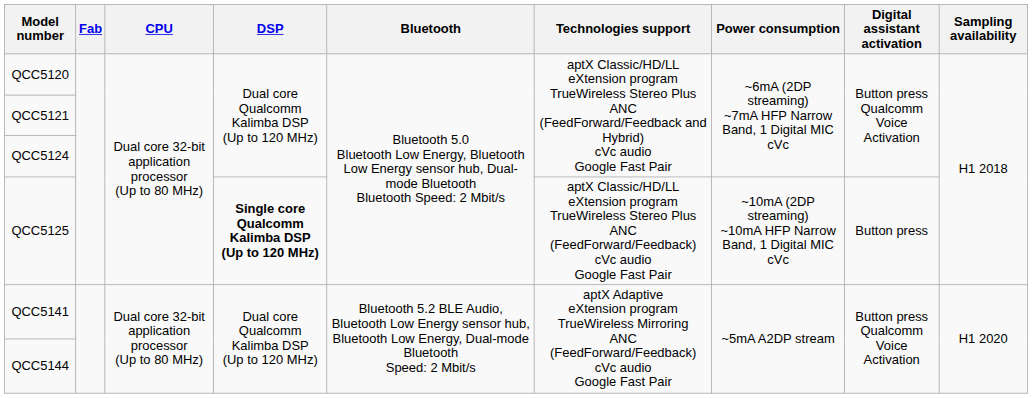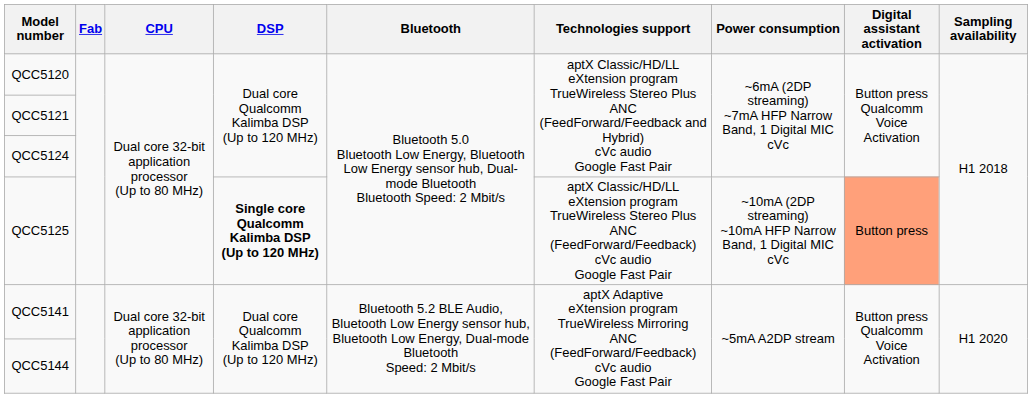(892, 230) no background -> (892, 230) lightsalmon background
